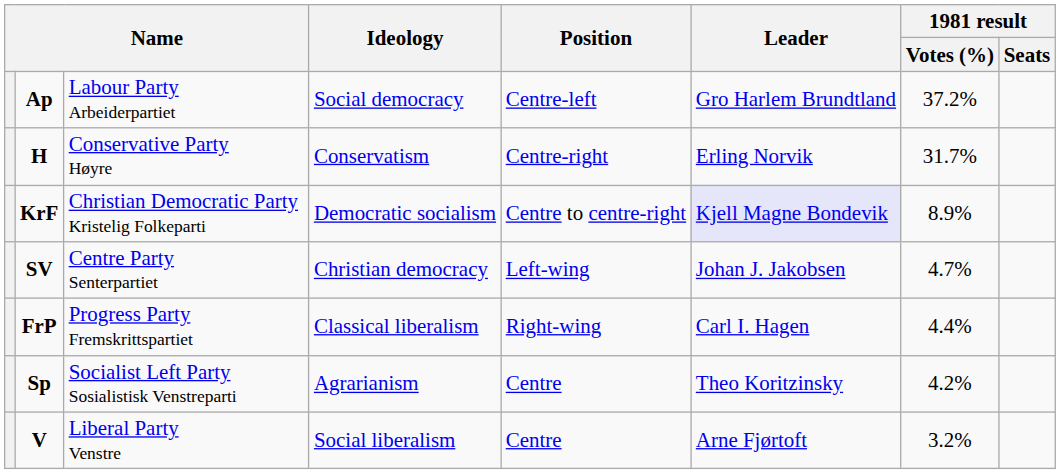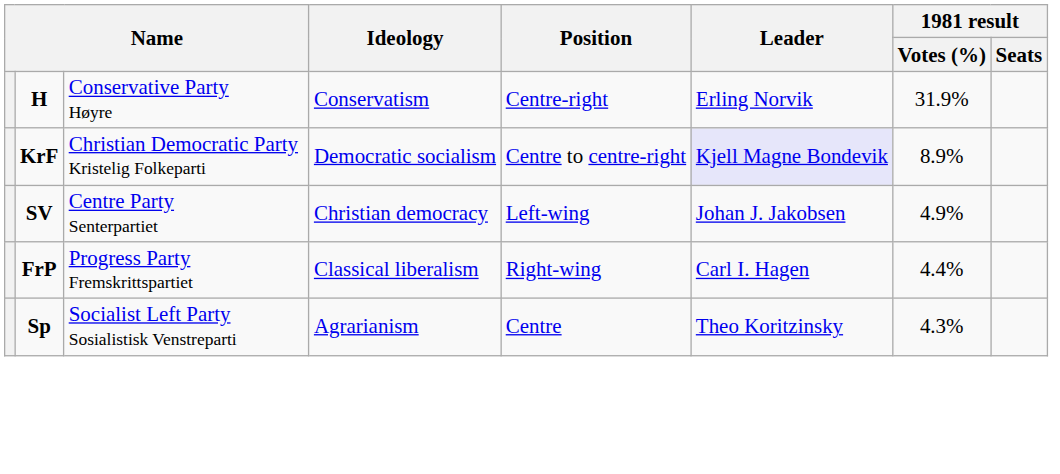- row: (39, 99)
(950, 156) 31.7% -> (942, 99) 31.9%
(950, 269) 4.7% -> (942, 213) 4.9%
(950, 383) 4.2% -> (942, 326) 4.3%
- row: (39, 440)
